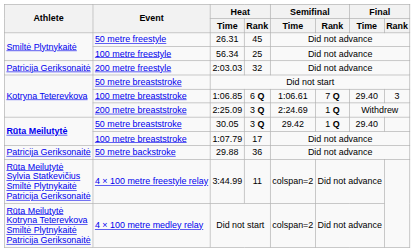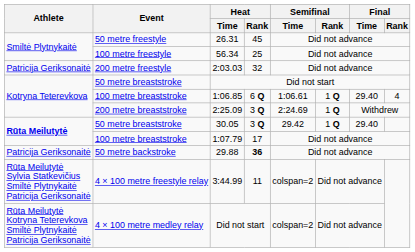(332, 96) 7 Q -> (332, 96) 1 Q
(397, 96) 3 -> (397, 96) 4
(257, 153) normal -> (257, 153) bold
